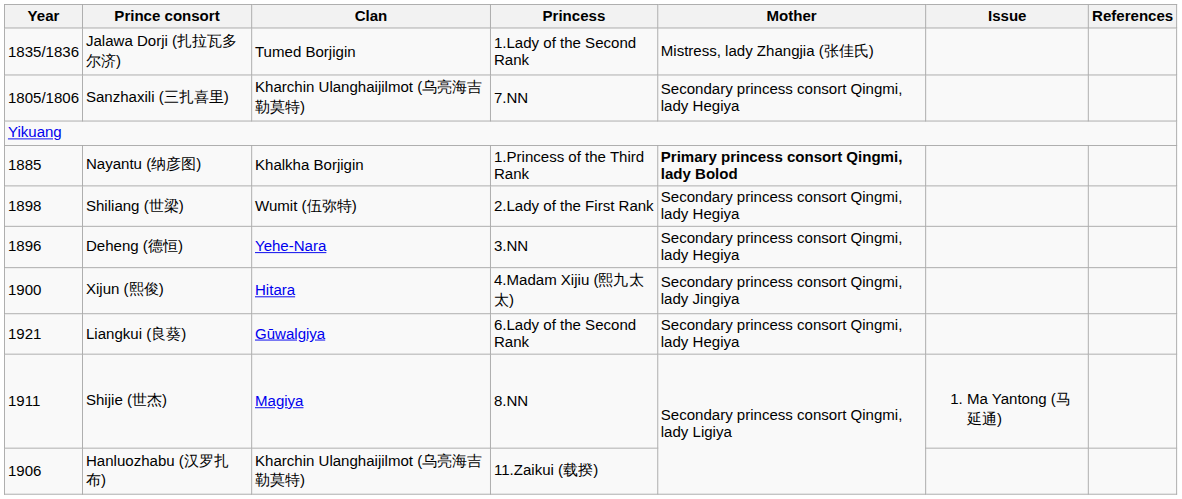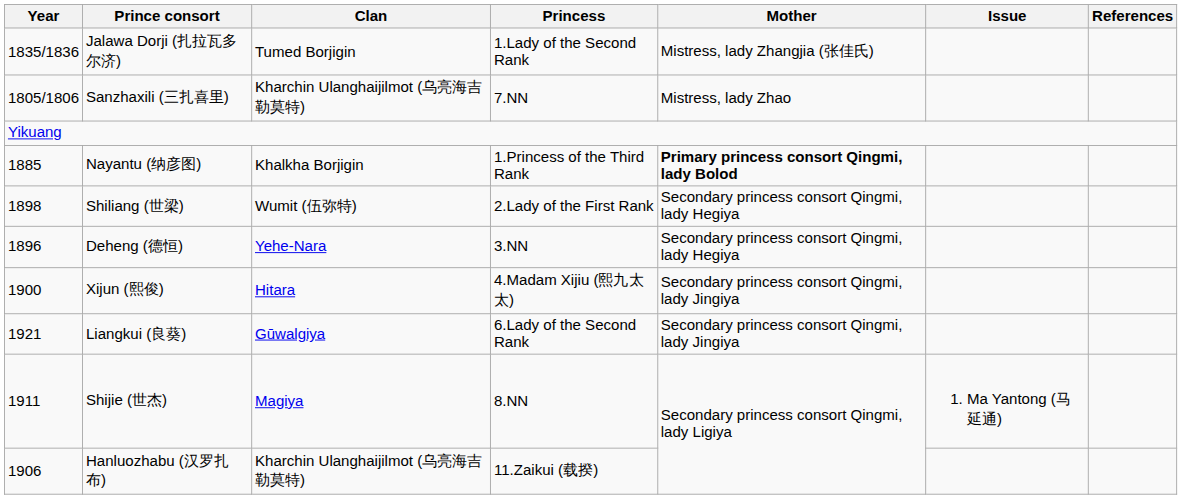(782, 97) Secondary princess consort Qingmi, lady Hegiya -> (726, 97) Mistress, lady Zhao
(782, 334) Secondary princess consort Qingmi, lady Hegiya -> (782, 334) Secondary princess consort Qingmi, lady Jingiya
